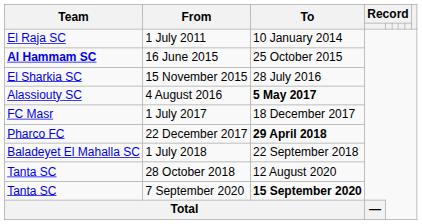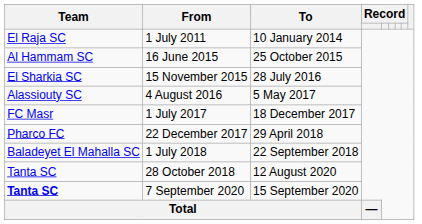(52, 57) bold -> (50, 57) normal
(285, 95) bold -> (284, 95) normal
(290, 133) bold -> (288, 133) normal
(32, 190) normal -> (33, 190) bold
(307, 190) bold -> (306, 190) normal
